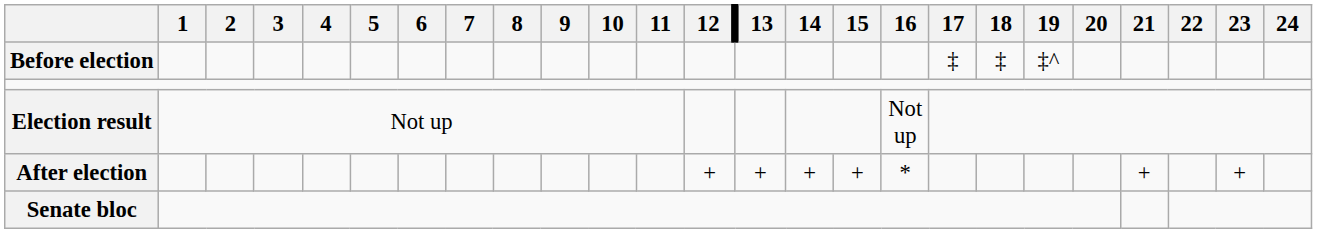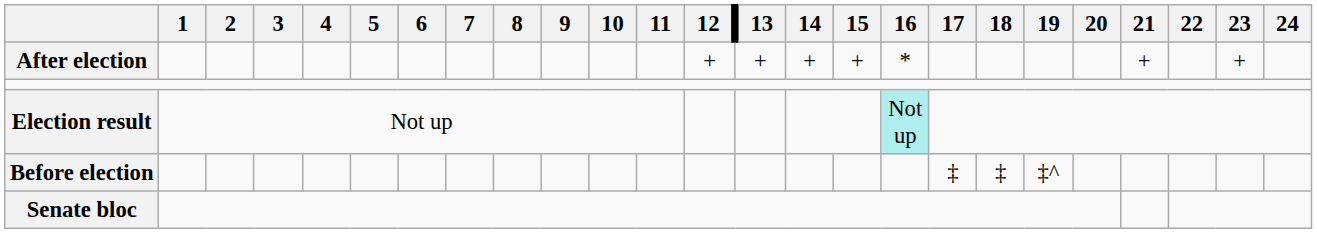rows swapped: (82, 60) <-> (82, 172)
(905, 121) no background -> (905, 121) paleturquoise background
